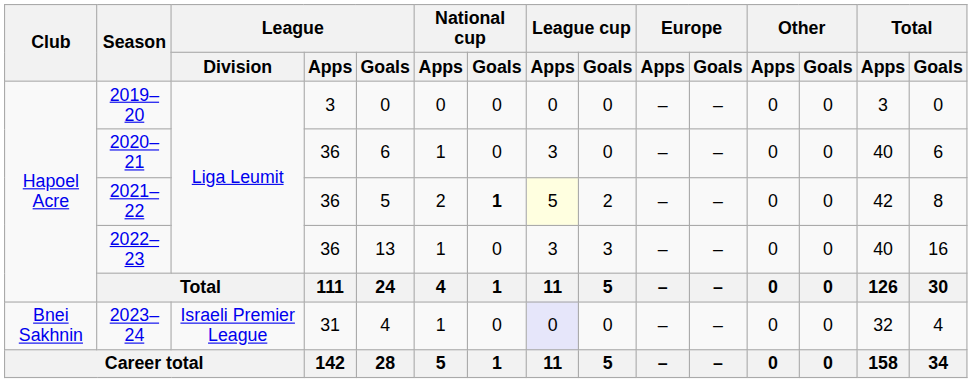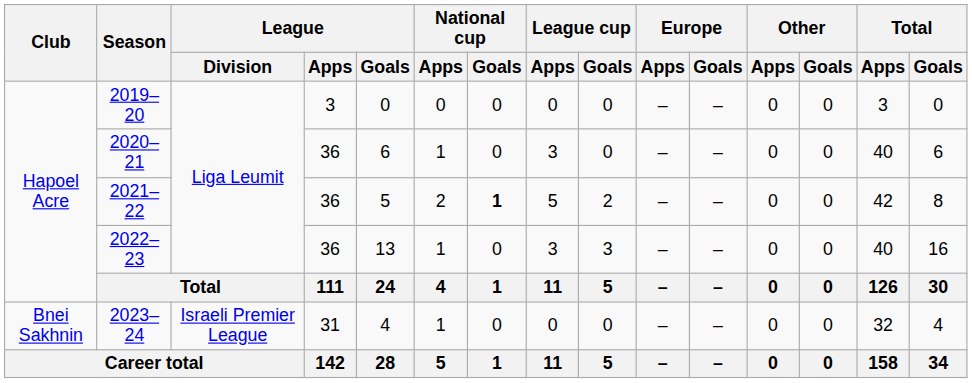(553, 201) lightyellow background -> (553, 201) no background
(553, 325) lavender background -> (553, 325) no background
